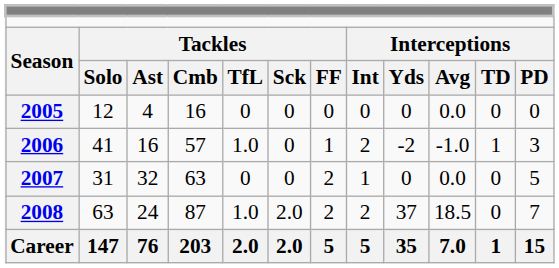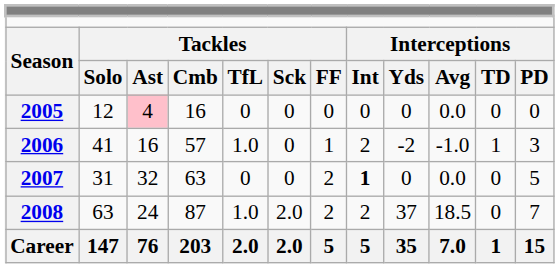(148, 111) no background -> (148, 111) pink background
(365, 178) normal -> (365, 178) bold
